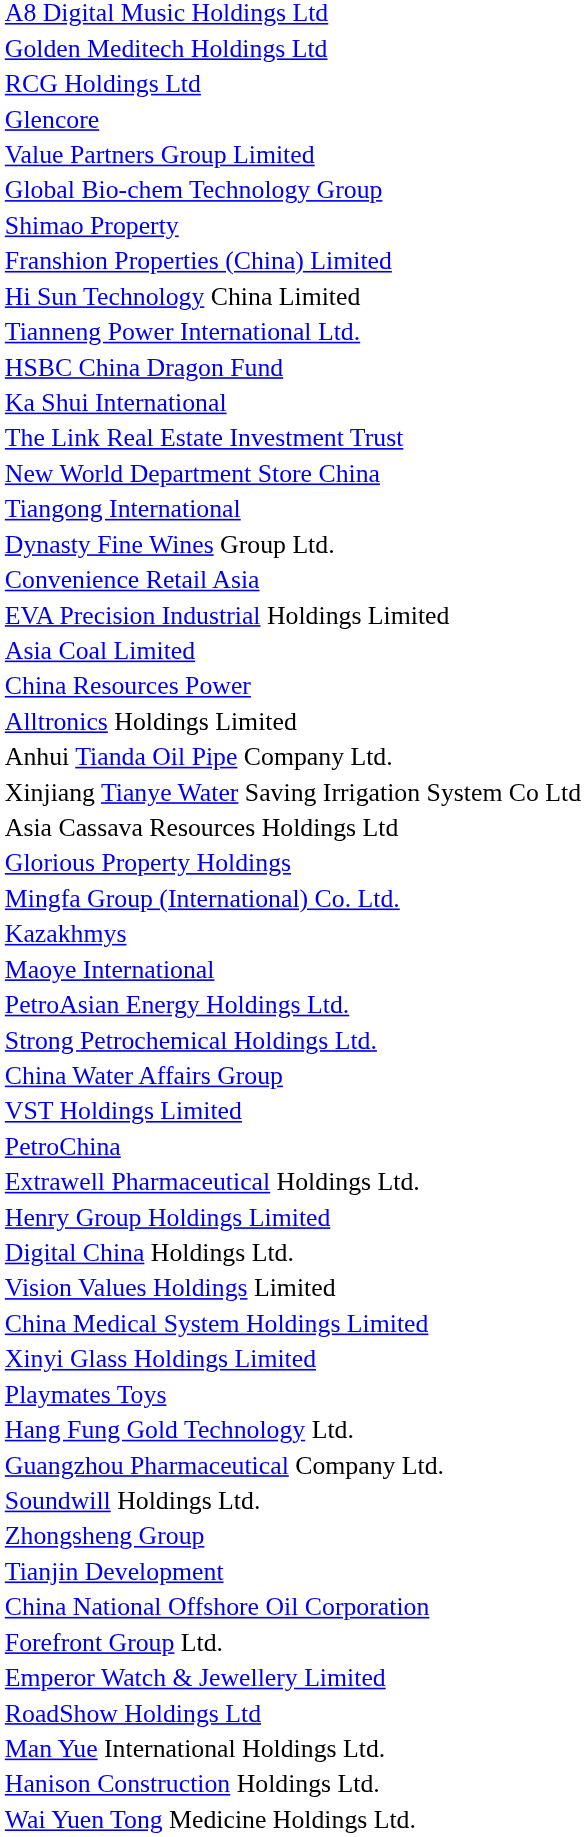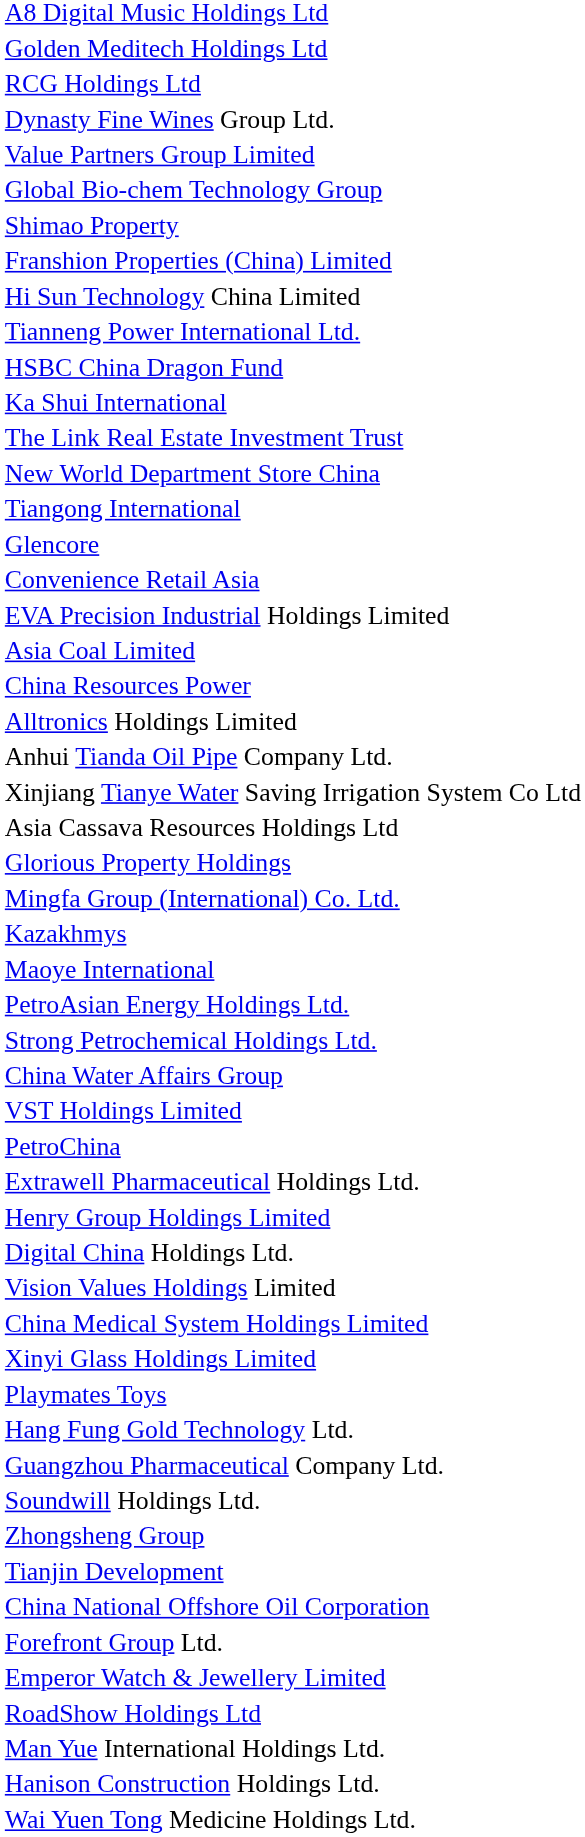(52, 119) Glencore -> (170, 119) Dynasty Fine Wines Group Ltd.
(170, 544) Dynasty Fine Wines Group Ltd. -> (52, 544) Glencore
